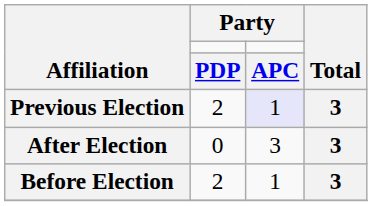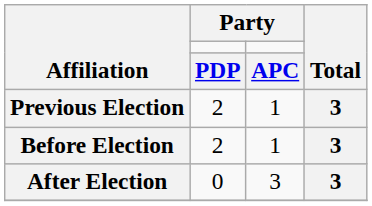(275, 107) lavender background -> (275, 107) no background
rows swapped: (97, 181) <-> (97, 144)
